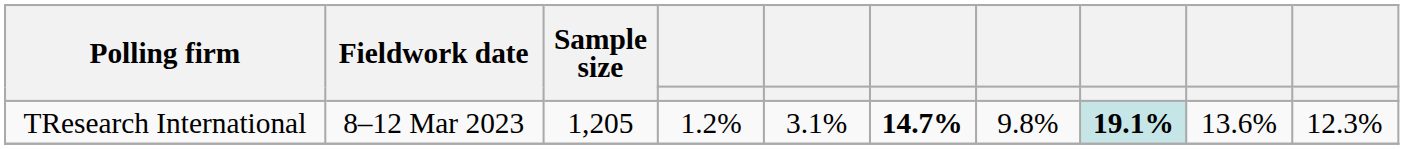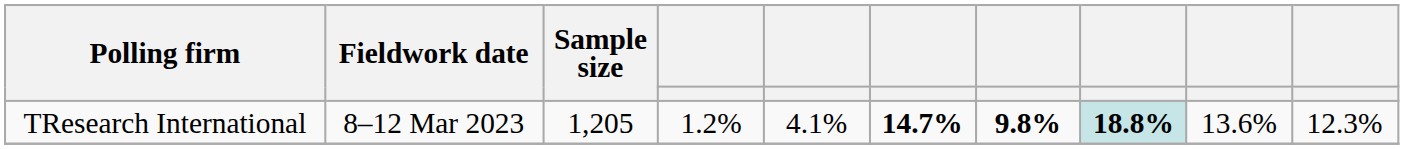(817, 122) 3.1% -> (817, 122) 4.1%
(1028, 122) normal -> (1028, 122) bold
(1133, 122) 19.1% -> (1133, 122) 18.8%
